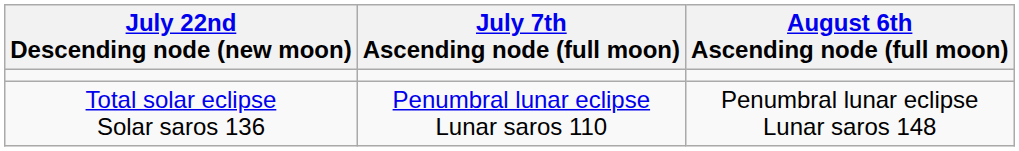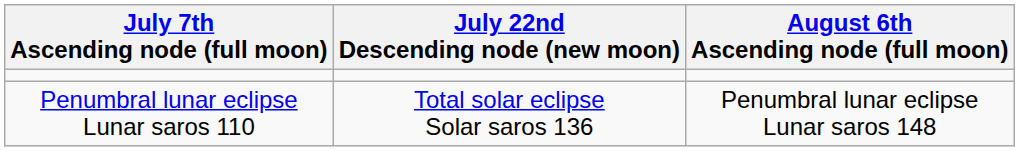columns swapped: (521, 37) <-> (181, 37)
